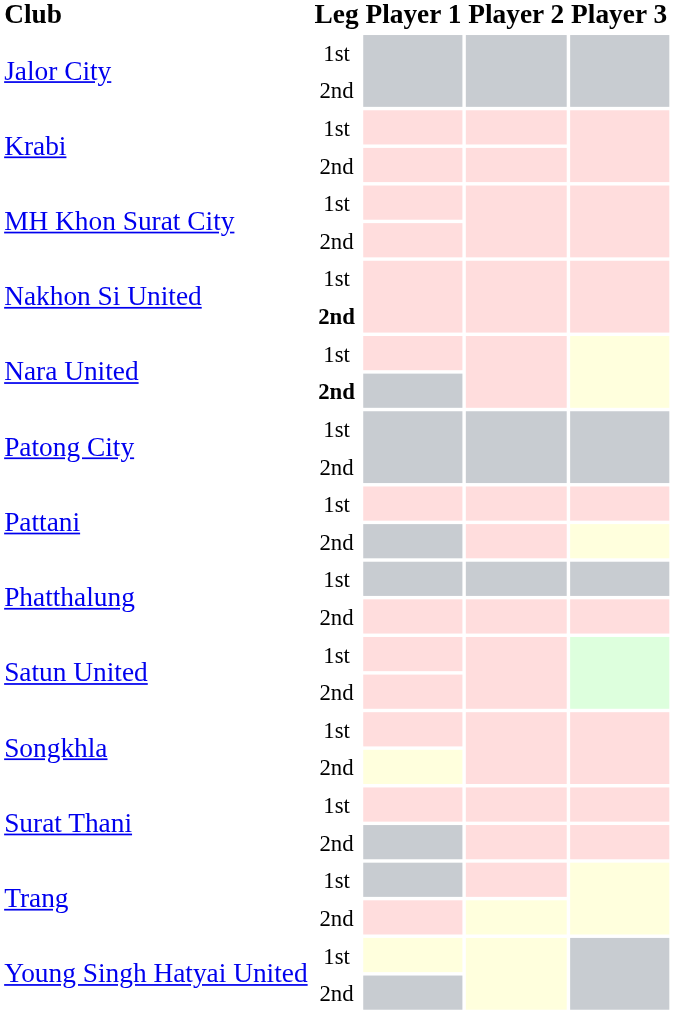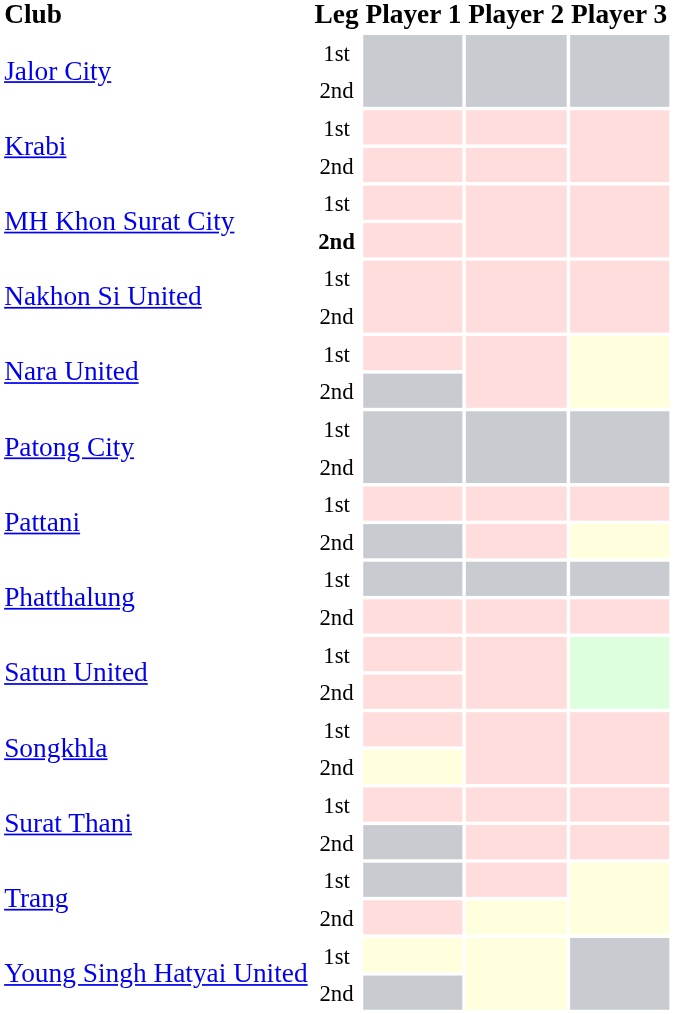(337, 241) normal -> (337, 239) bold
(337, 315) bold -> (337, 316) normal
(337, 390) bold -> (337, 392) normal
